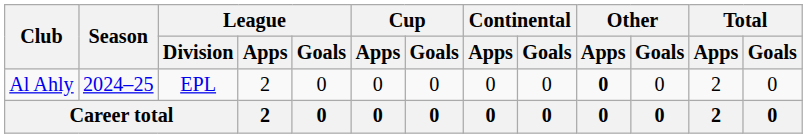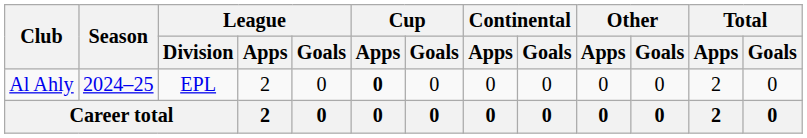(378, 84) normal -> (378, 84) bold
(603, 84) bold -> (603, 84) normal
